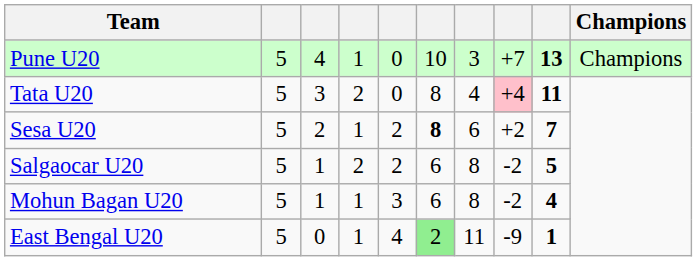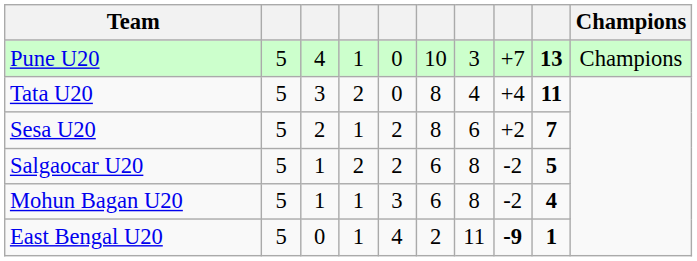(513, 93) pink background -> (513, 93) no background
(436, 129) bold -> (436, 129) normal
(436, 237) lightgreen background -> (436, 237) no background
(513, 237) normal -> (513, 237) bold
